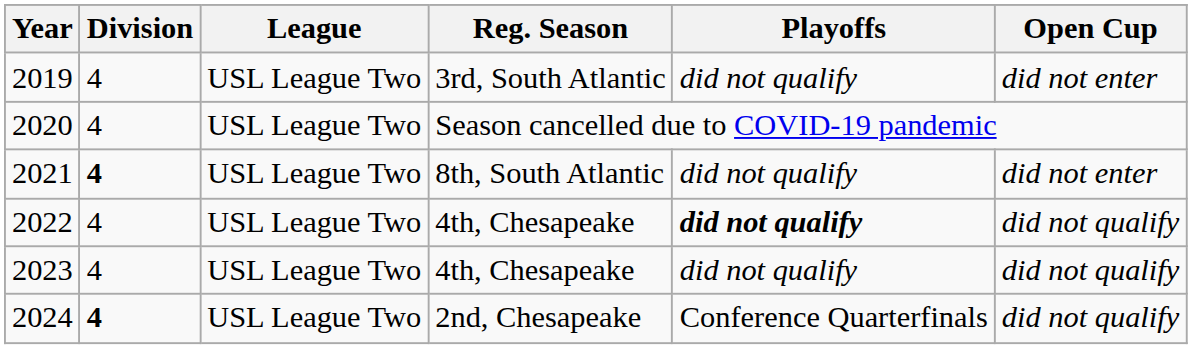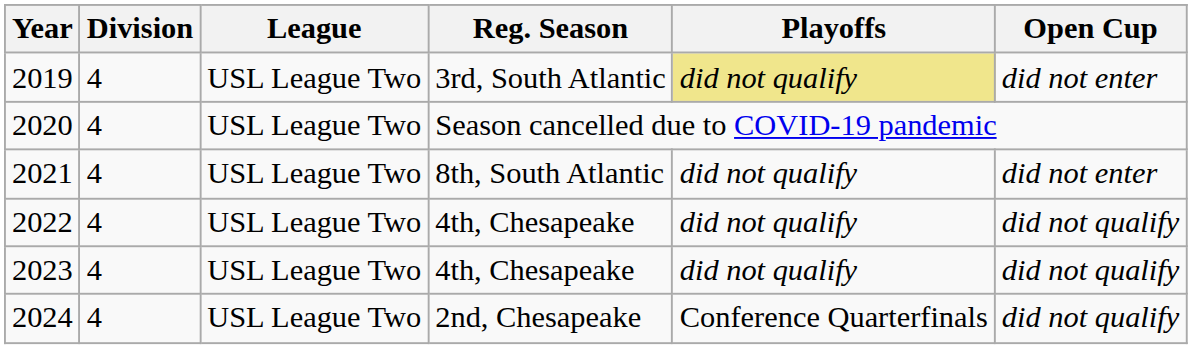(768, 76) no background -> (768, 76) khaki background
(94, 173) bold -> (94, 173) normal
(771, 221) bold -> (768, 221) normal
(94, 317) bold -> (94, 317) normal
